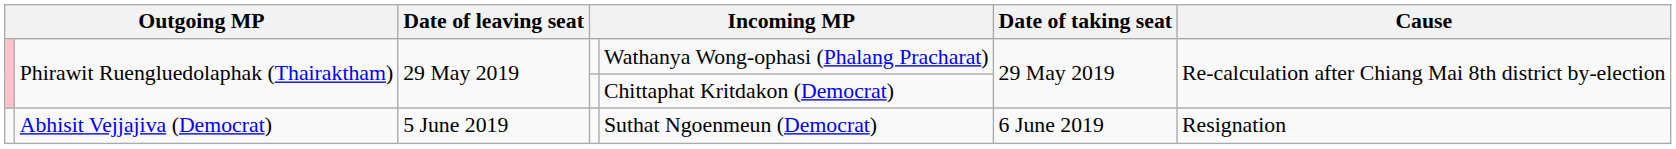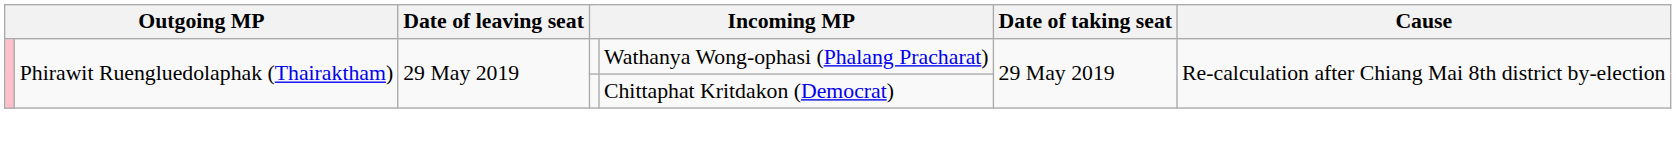- row: (146, 125)
